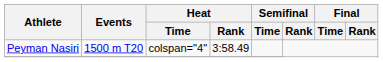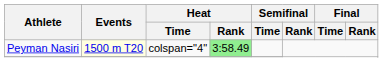(114, 49) no background -> (114, 49) lightyellow background
(231, 49) no background -> (231, 49) lightgreen background
